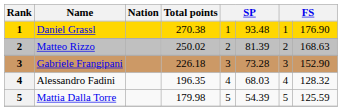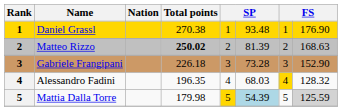(191, 47) normal -> (191, 47) bold
(286, 81) no background -> (286, 81) gold background
(228, 98) no background -> (228, 98) gold background
(257, 98) no background -> (257, 98) lightblue background
(315, 98) no background -> (315, 98) lightgrey background
